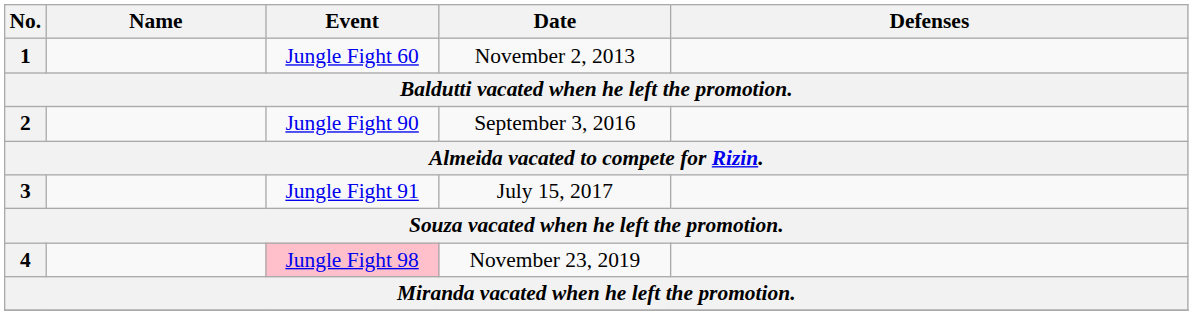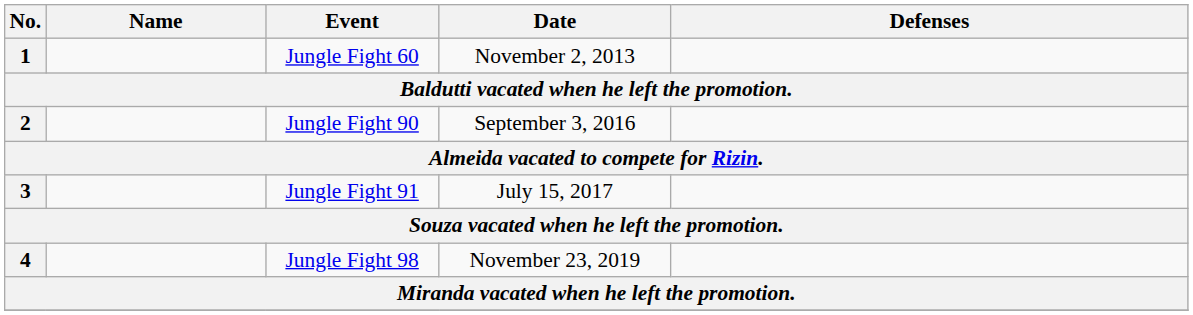(352, 259) pink background -> (352, 259) no background
